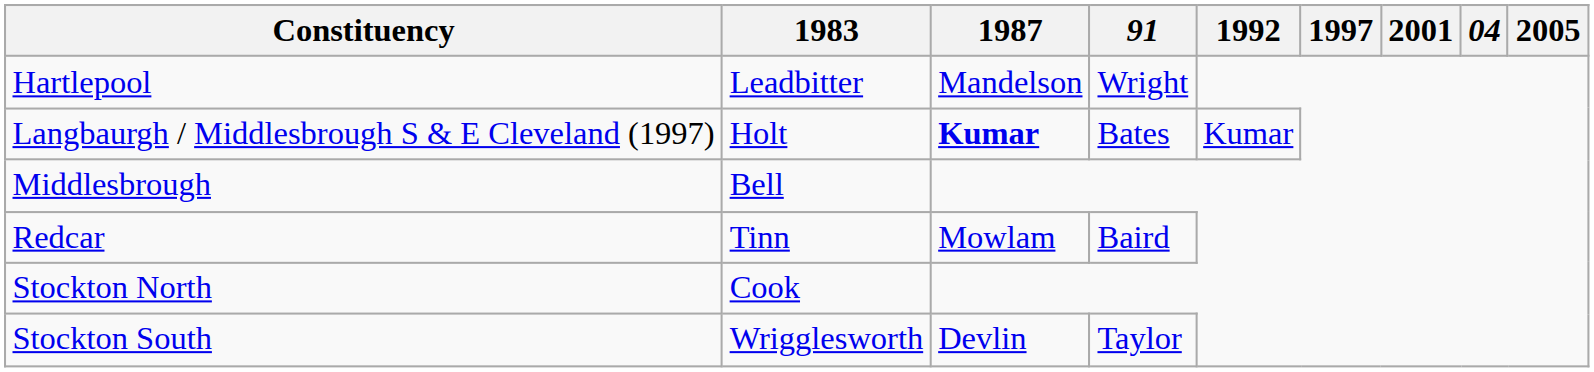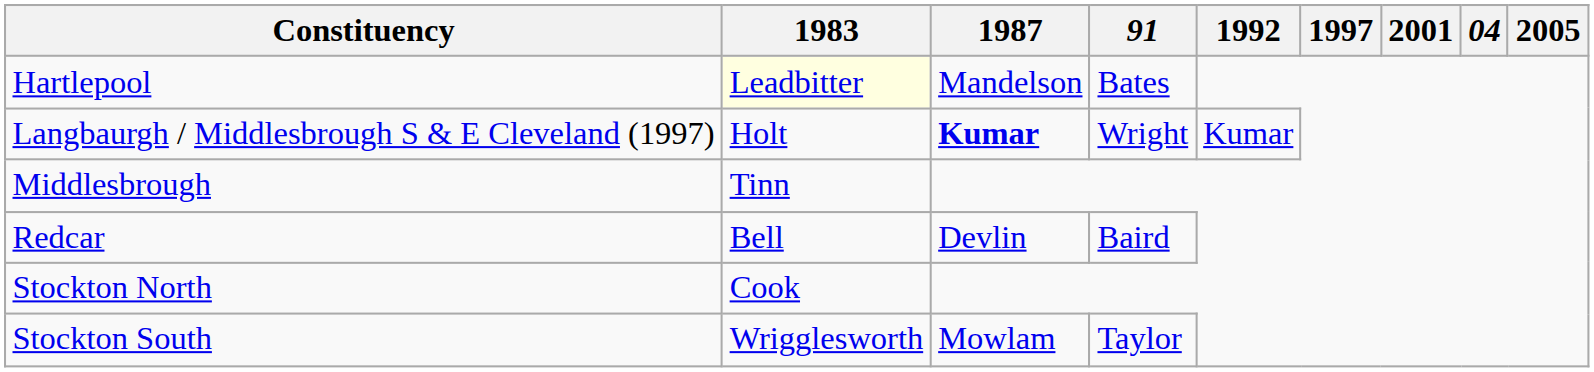(796, 81) no background -> (796, 81) lightyellow background
(1143, 81) Wright -> (1134, 81) Bates
(1134, 133) Bates -> (1143, 133) Wright
(757, 184) Bell -> (760, 184) Tinn
(760, 236) Tinn -> (757, 236) Bell
(997, 236) Mowlam -> (982, 236) Devlin
(982, 339) Devlin -> (997, 339) Mowlam
